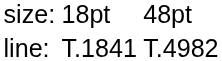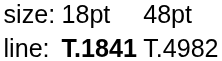(99, 49) normal -> (99, 49) bold
